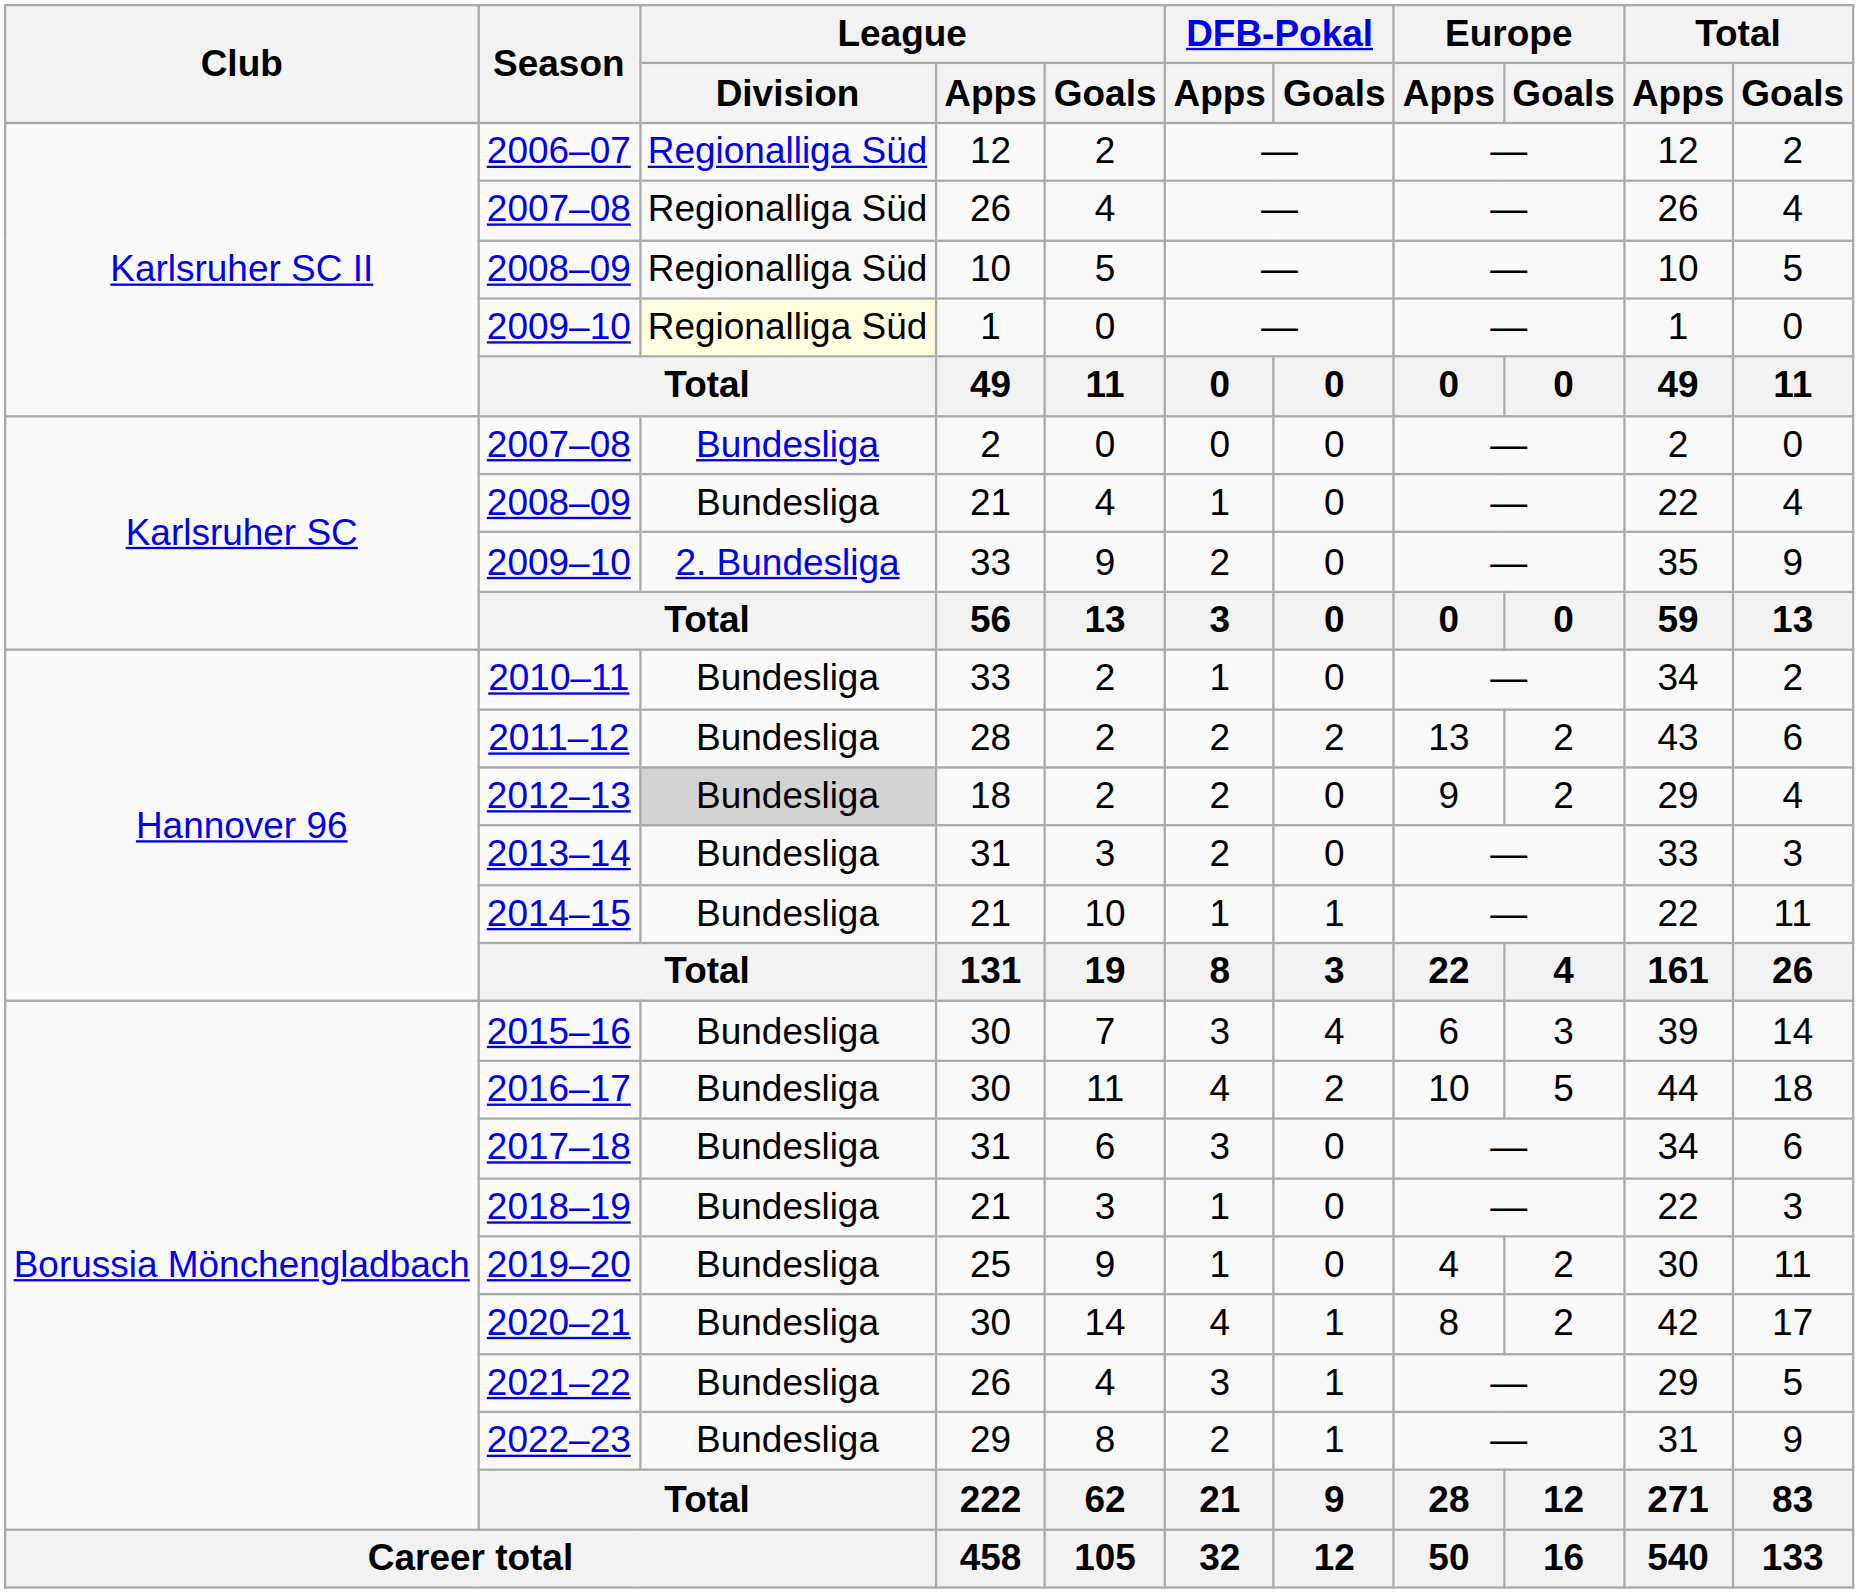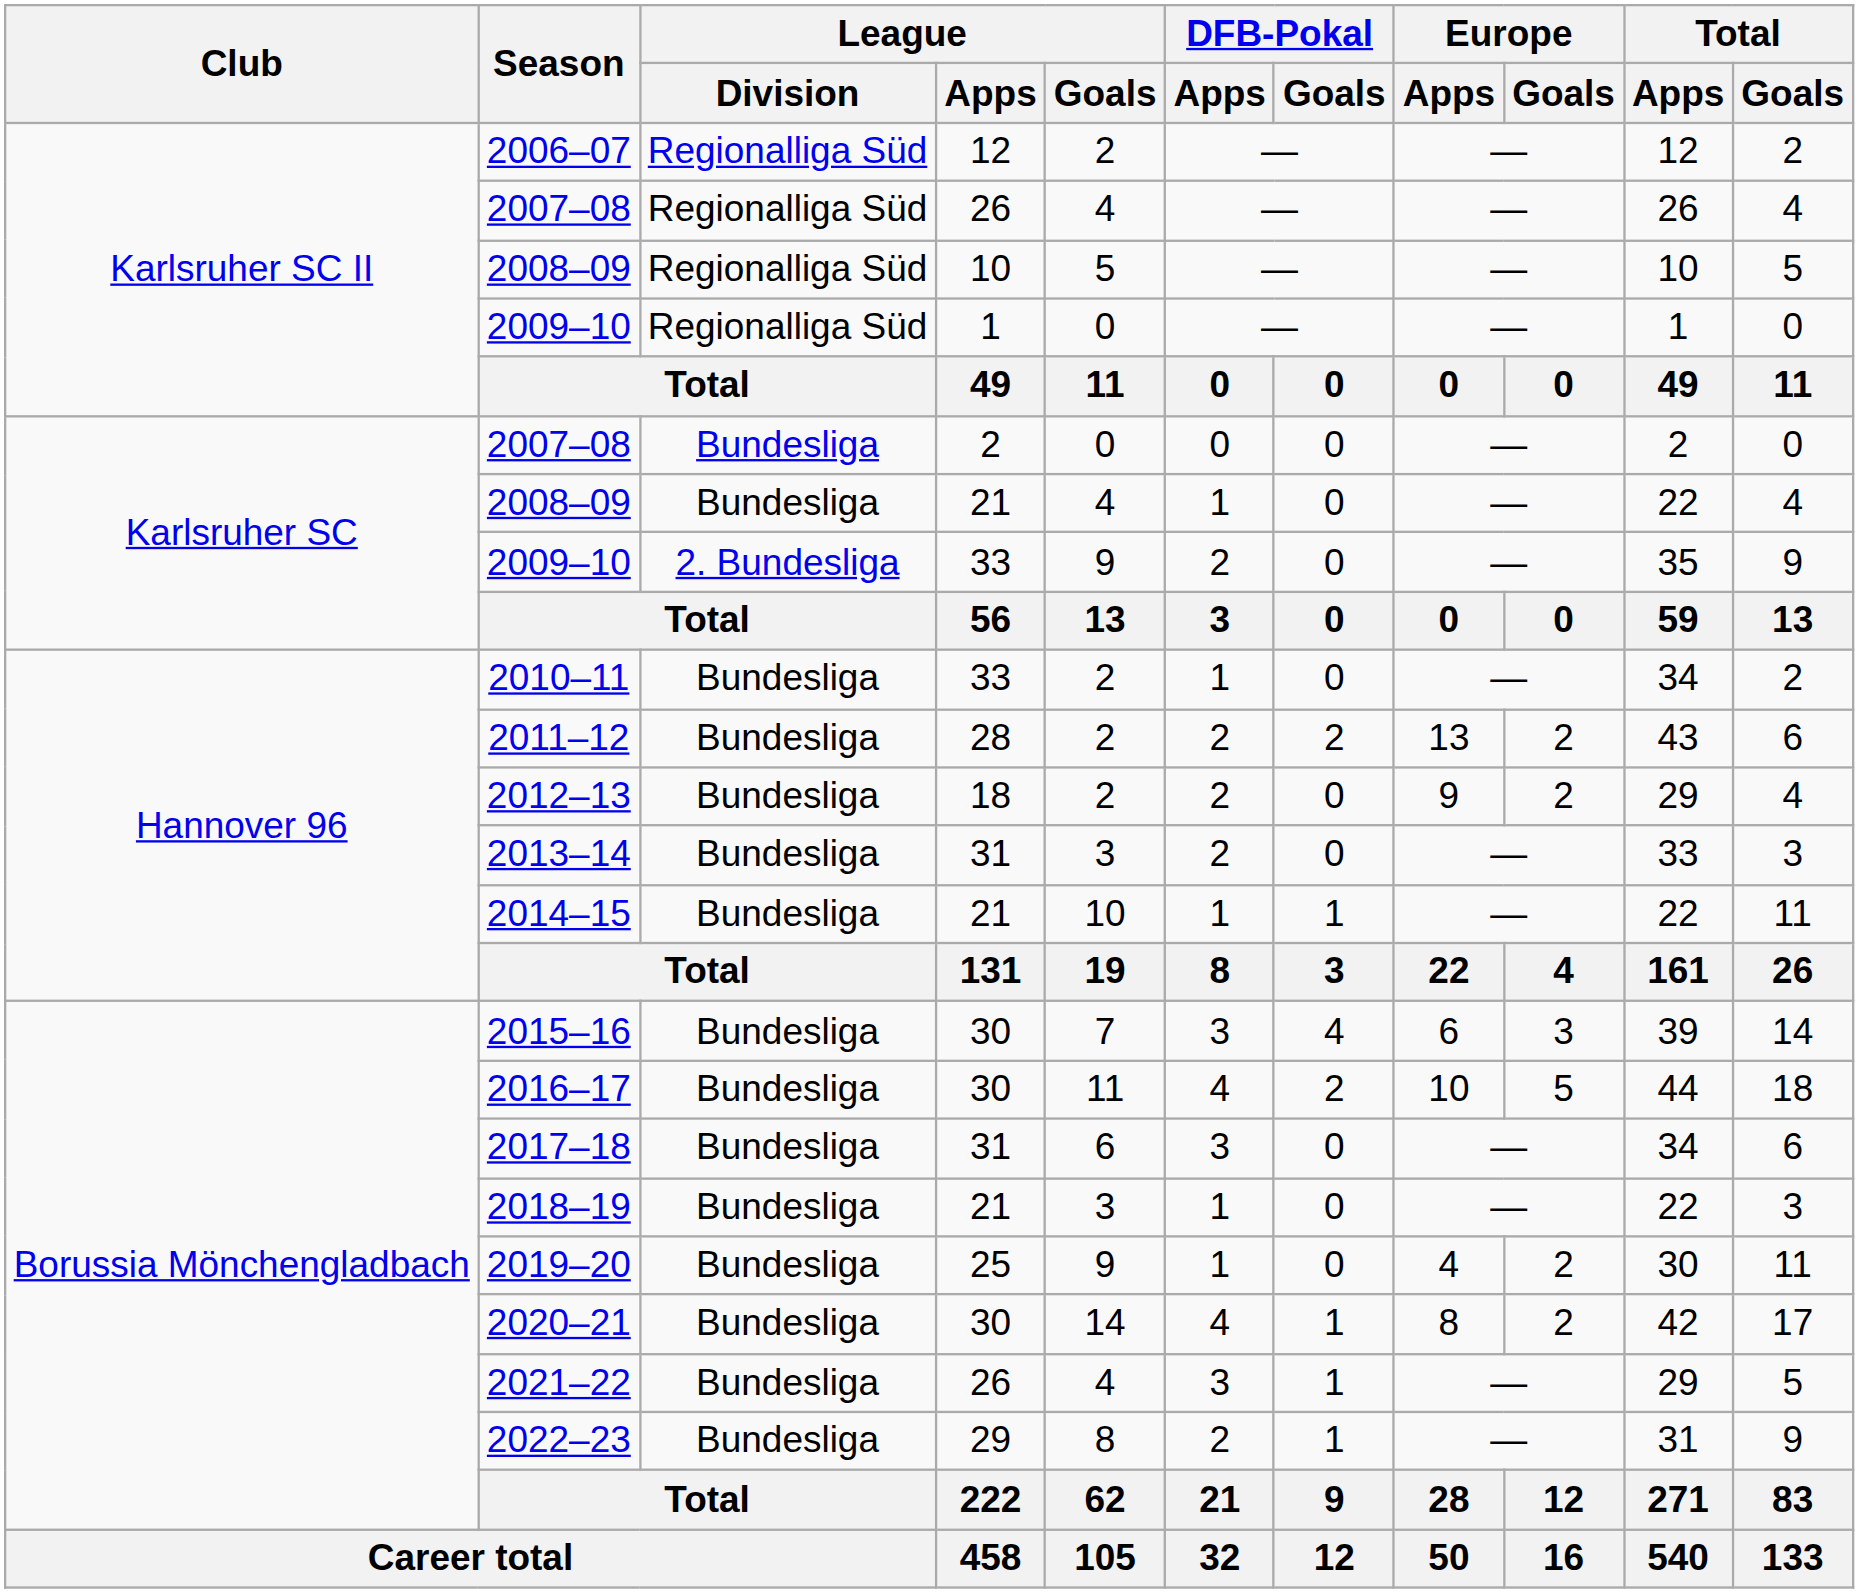(788, 326) lightyellow background -> (788, 326) no background
(788, 795) lightgrey background -> (788, 795) no background
